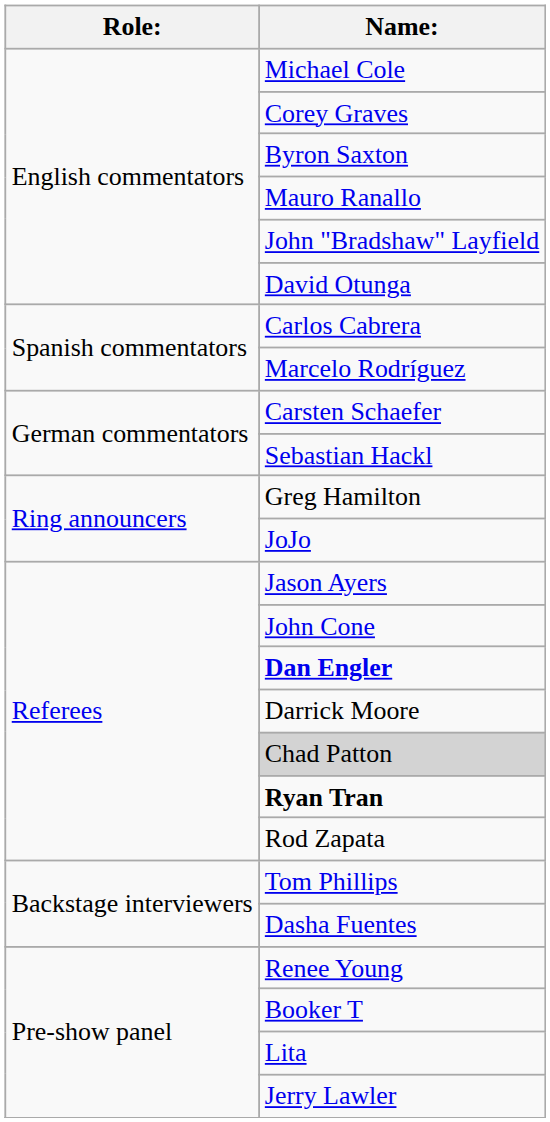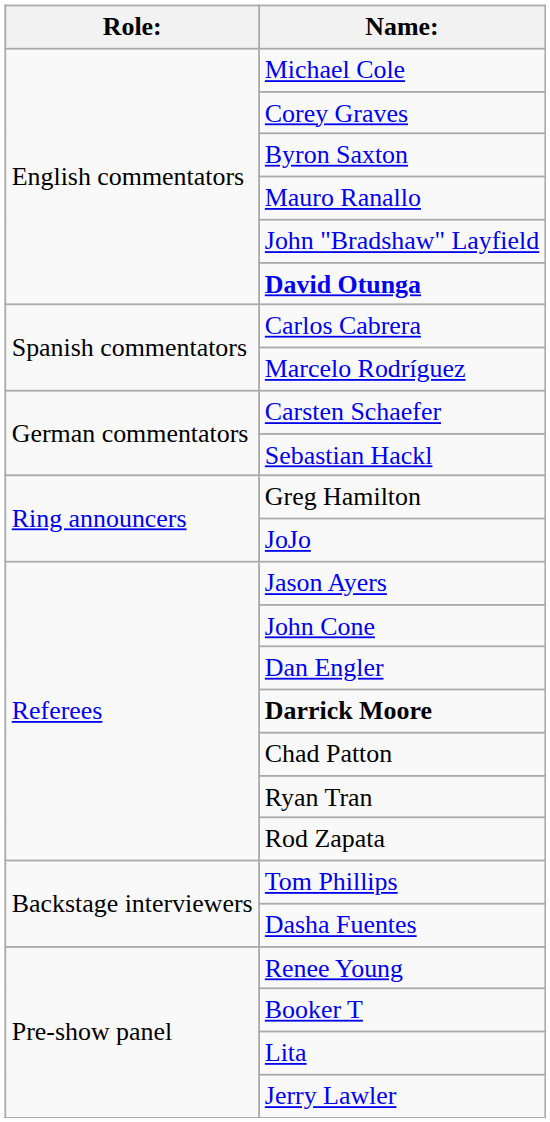(338, 283) normal -> (343, 283) bold
(329, 668) bold -> (324, 668) normal
(342, 710) normal -> (348, 710) bold
(329, 753) lightgrey background -> (329, 753) no background
(324, 796) bold -> (319, 796) normal
